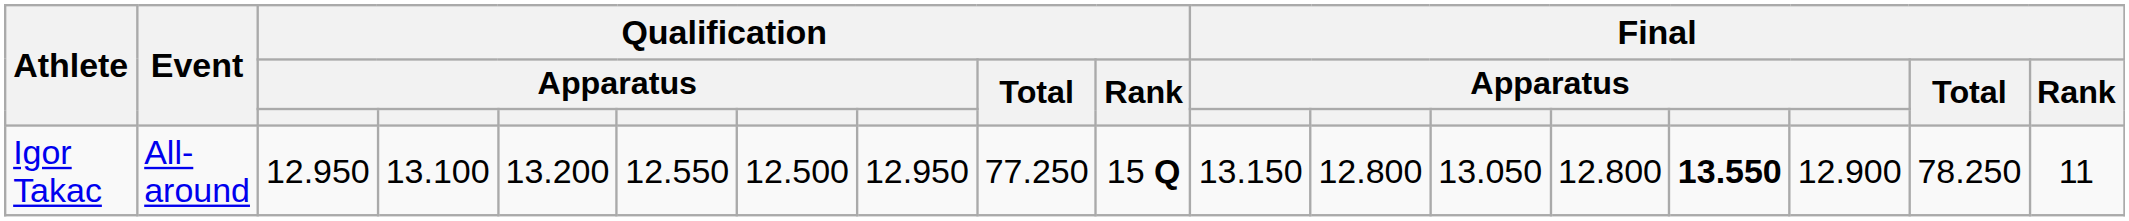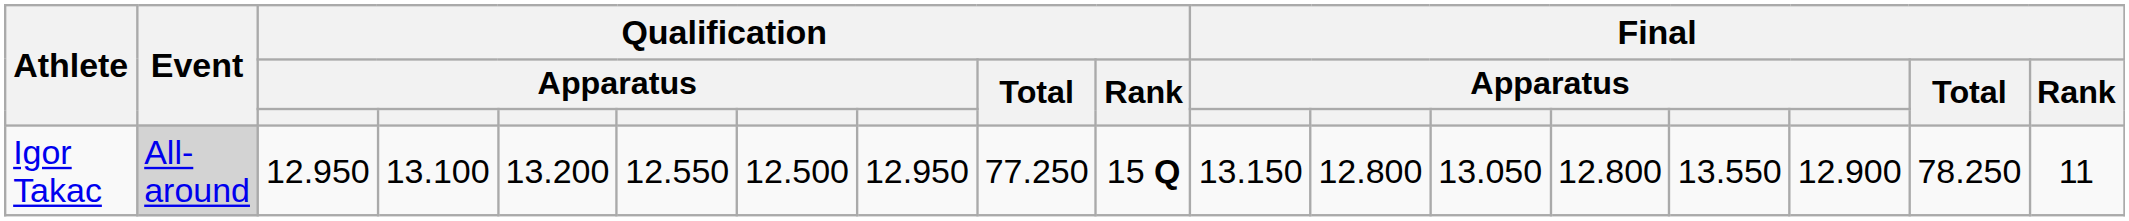(197, 171) no background -> (197, 171) lightgrey background
(1730, 171) bold -> (1730, 171) normal
